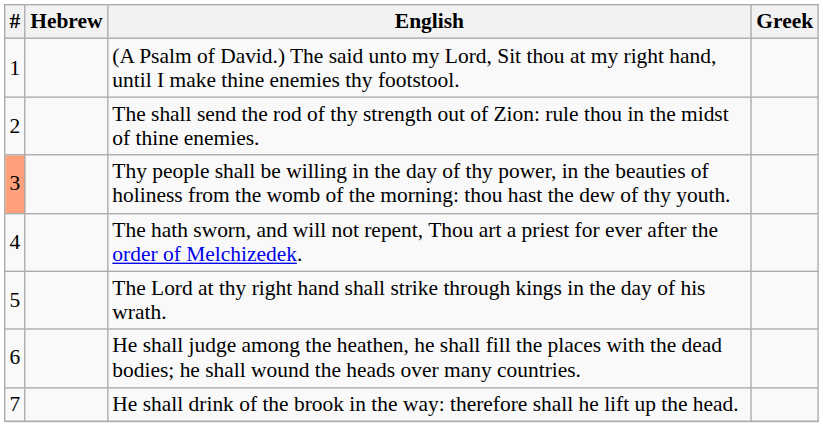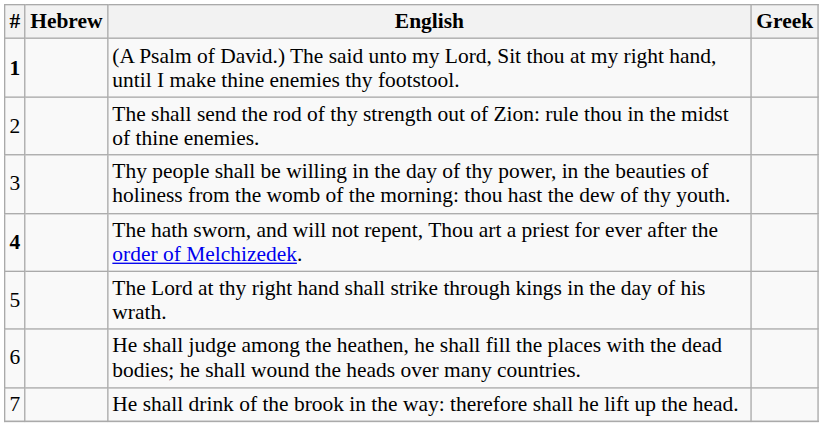(15, 67) normal -> (15, 67) bold
(15, 183) lightsalmon background -> (15, 183) no background
(15, 241) normal -> (15, 241) bold
